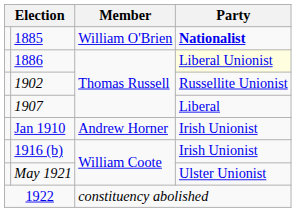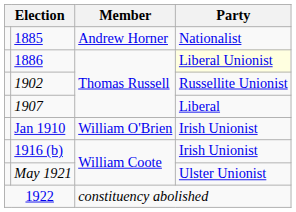(125, 38) William O'Brien -> (123, 38) Andrew Horner
(212, 38) bold -> (210, 38) normal
(123, 128) Andrew Horner -> (125, 128) William O'Brien
